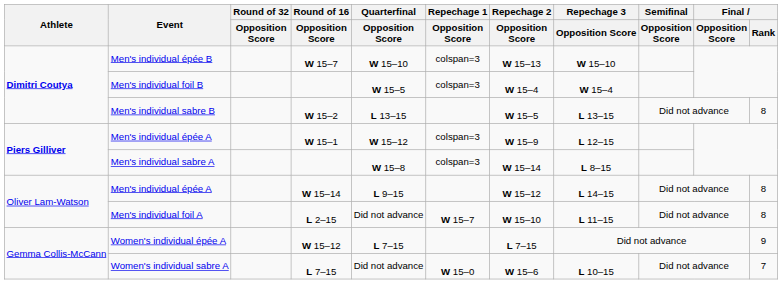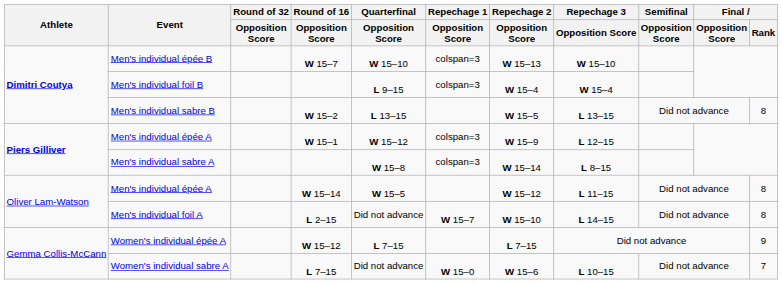(389, 90) W 15–5 -> (389, 90) L 9–15
(389, 194) L 9–15 -> (389, 194) W 15–5
(596, 194) L 14–15 -> (596, 194) L 11–15
(596, 220) L 11–15 -> (596, 220) L 14–15
